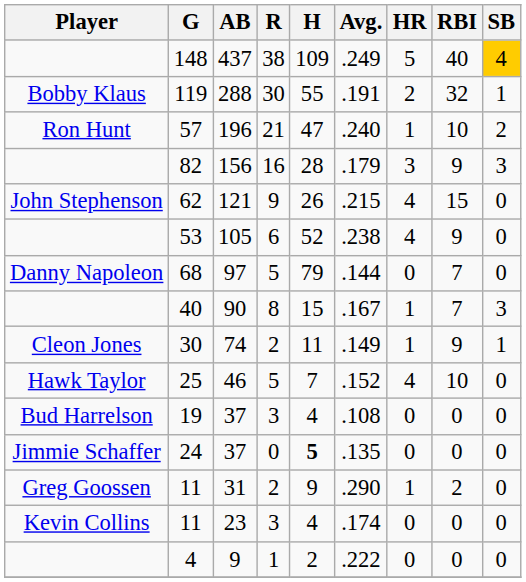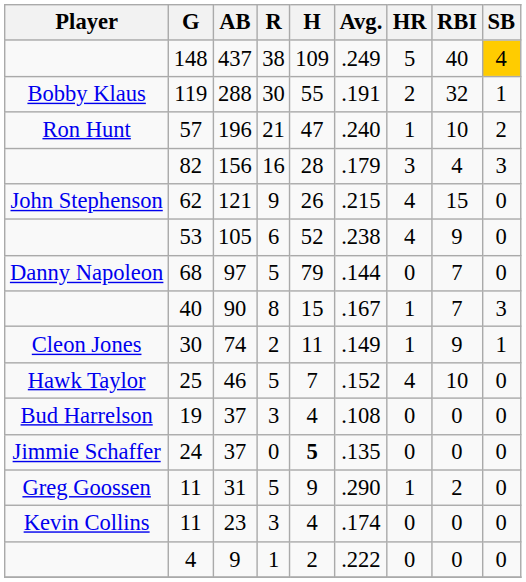(457, 165) 9 -> (457, 165) 4
(274, 487) 2 -> (274, 487) 5
